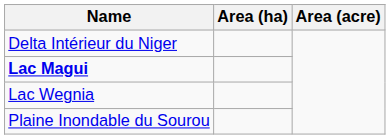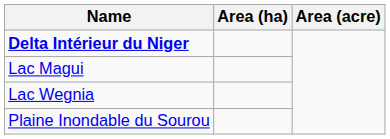(93, 43) normal -> (99, 43) bold
(48, 69) bold -> (46, 69) normal
